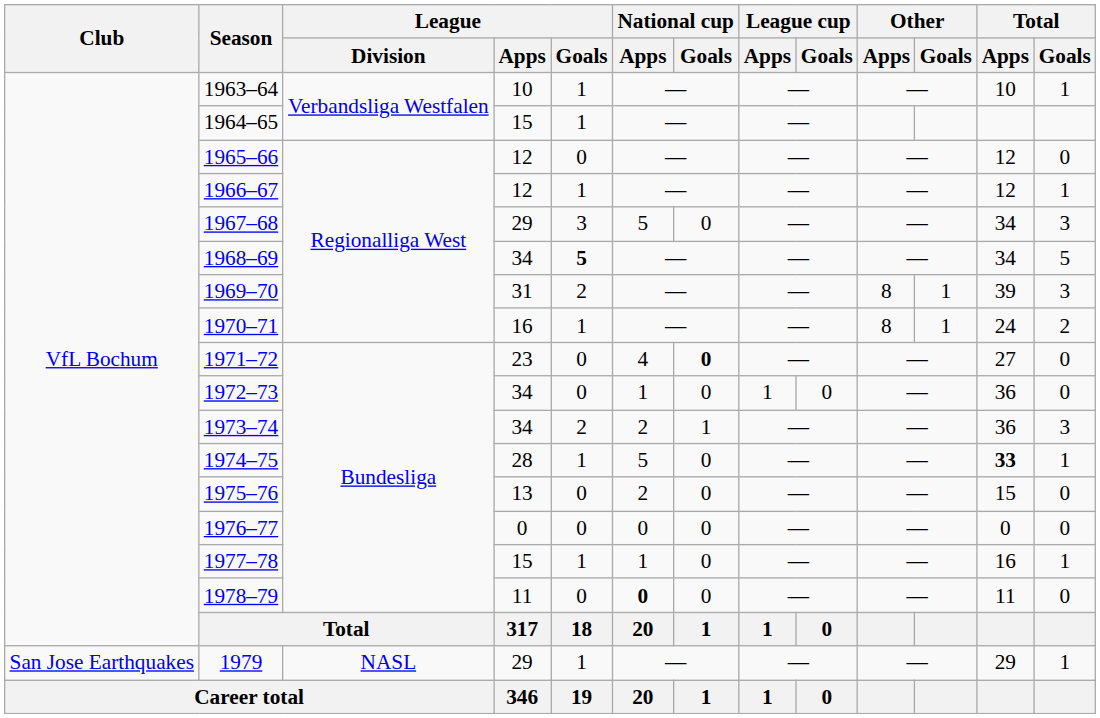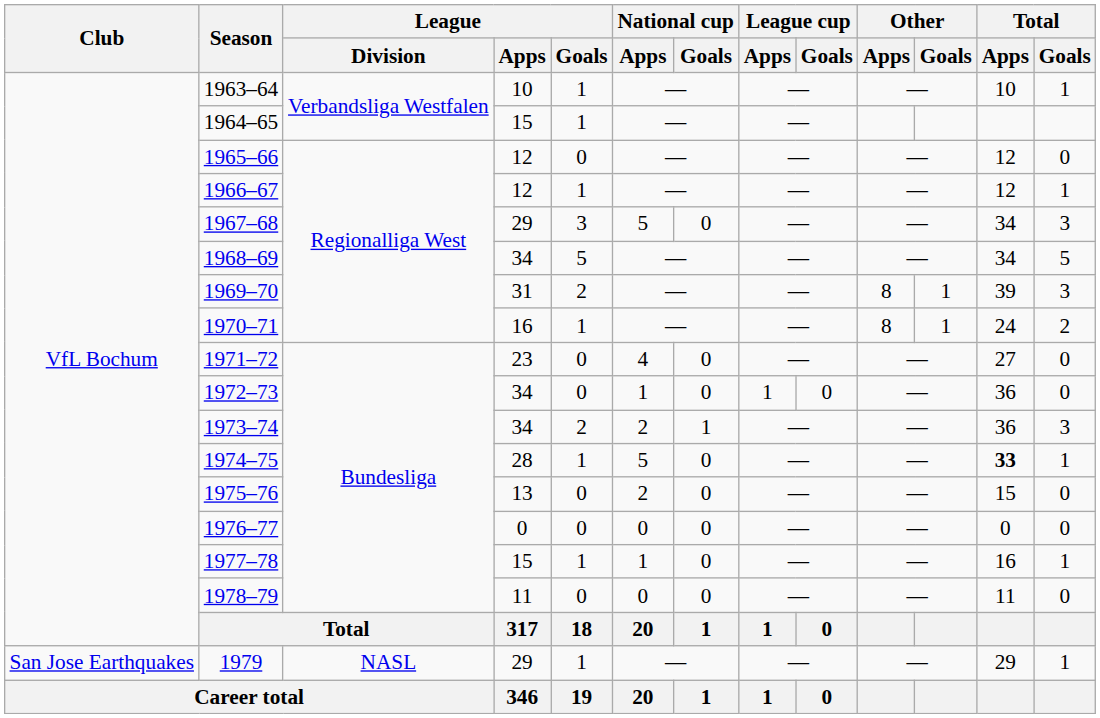(582, 257) bold -> (582, 257) normal
(706, 358) bold -> (706, 358) normal
(643, 595) bold -> (643, 595) normal
